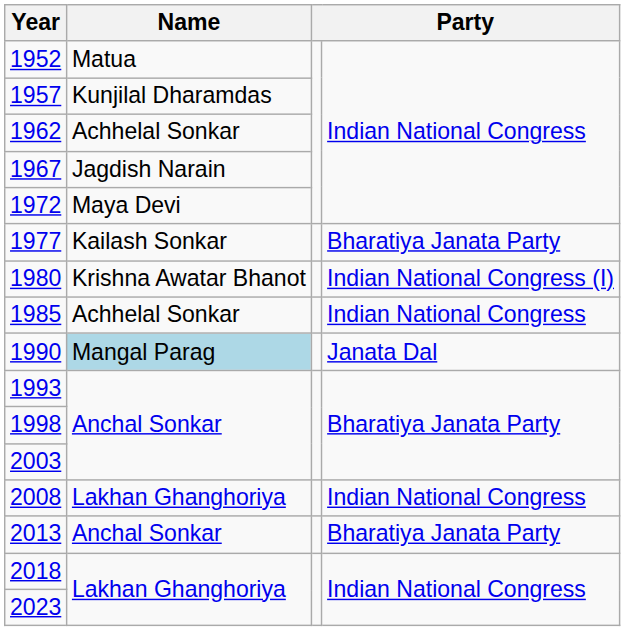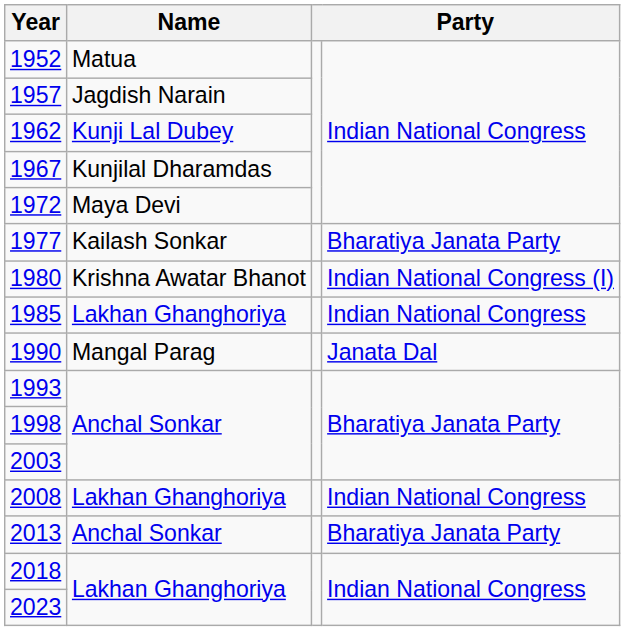(172, 95) Kunjilal Dharamdas -> (149, 95) Jagdish Narain
(156, 132) Achhelal Sonkar -> (153, 132) Kunji Lal Dubey
(149, 168) Jagdish Narain -> (172, 168) Kunjilal Dharamdas
(156, 315) Achhelal Sonkar -> (179, 315) Lakhan Ghanghoriya
(144, 351) lightblue background -> (144, 351) no background
